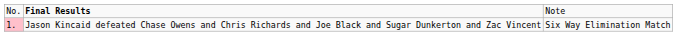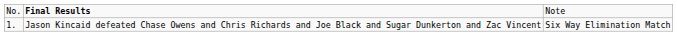(11, 25) pink background -> (11, 25) no background
